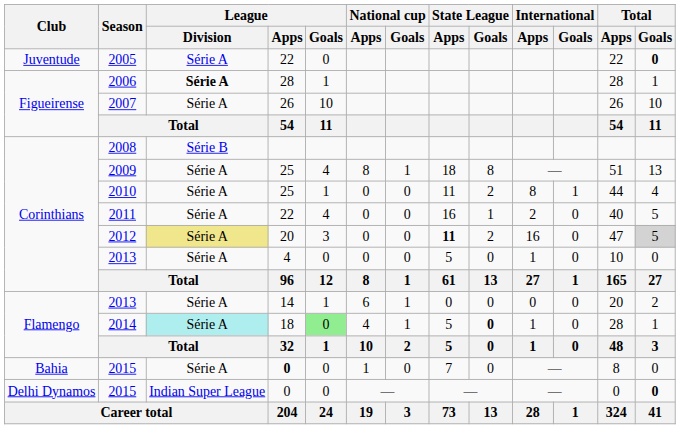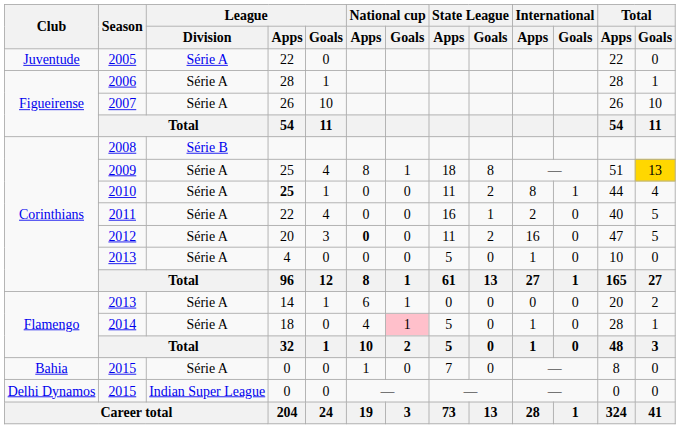(655, 59) bold -> (655, 59) normal
(207, 81) bold -> (207, 81) normal
(655, 170) no background -> (655, 170) gold background
(287, 192) normal -> (287, 192) bold
(207, 236) khaki background -> (207, 236) no background
(366, 236) normal -> (366, 236) bold
(449, 236) bold -> (449, 236) normal
(655, 236) lightgrey background -> (655, 236) no background
(207, 324) paleturquoise background -> (207, 324) no background
(326, 324) lightgreen background -> (326, 324) no background
(407, 324) no background -> (407, 324) pink background
(491, 324) bold -> (491, 324) normal
(287, 368) bold -> (287, 368) normal
(655, 390) bold -> (655, 390) normal
